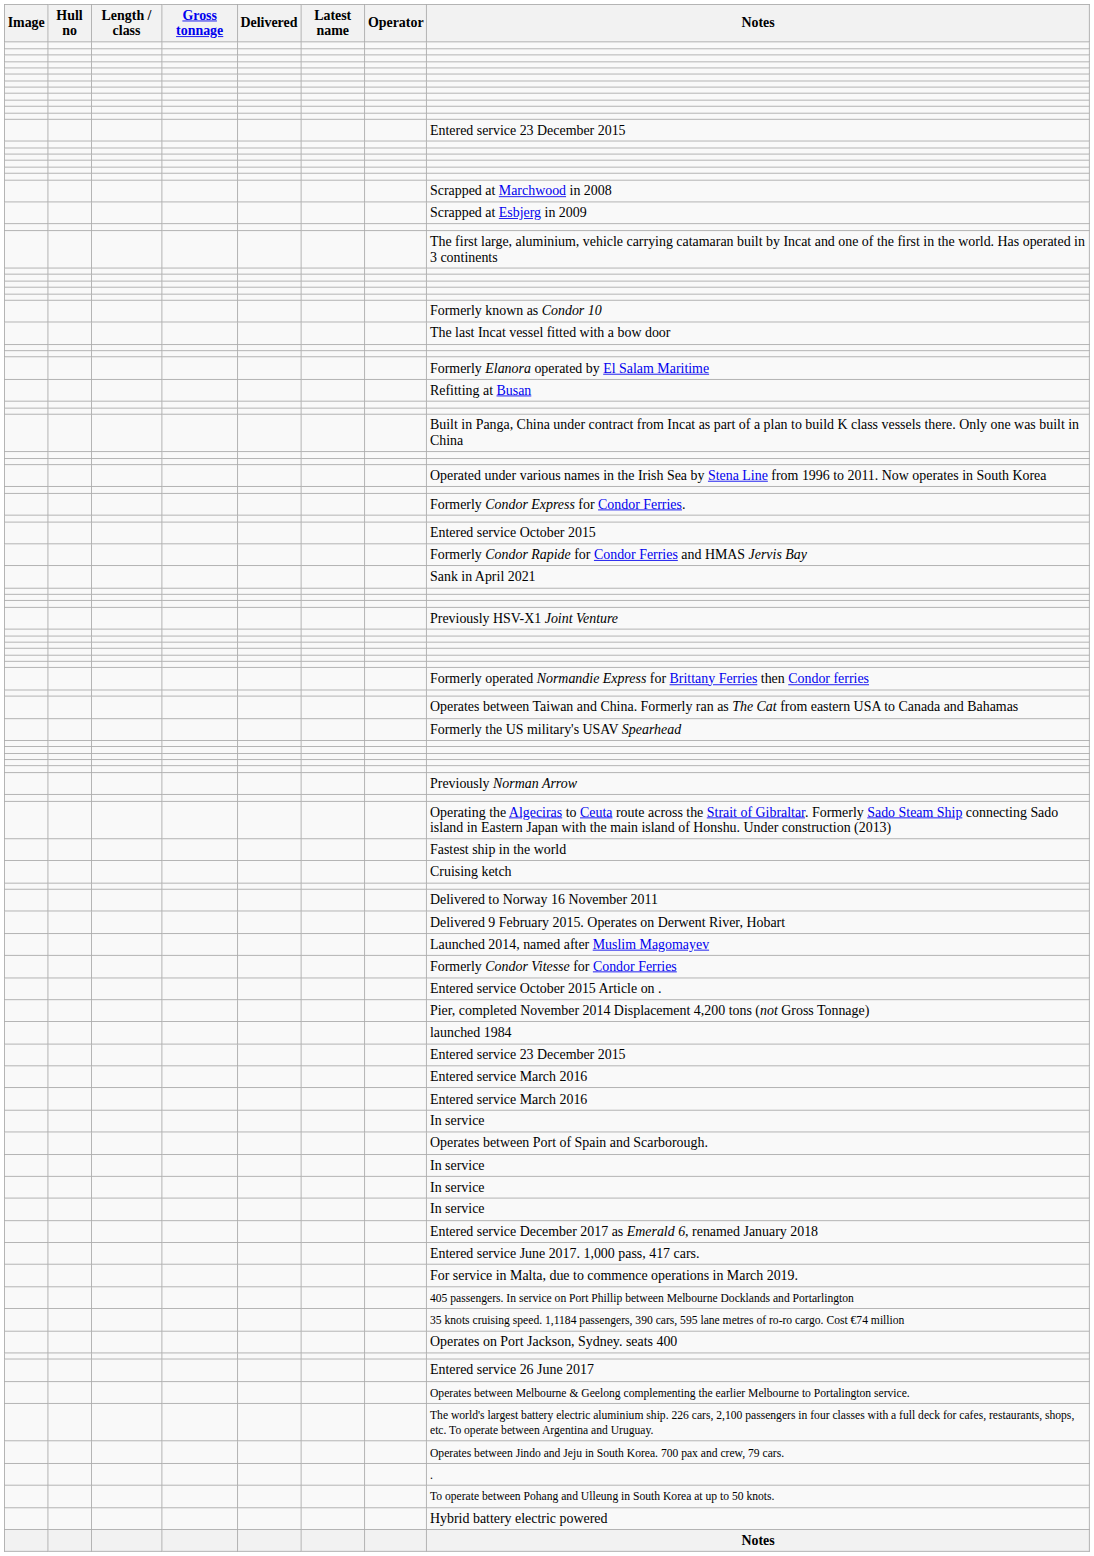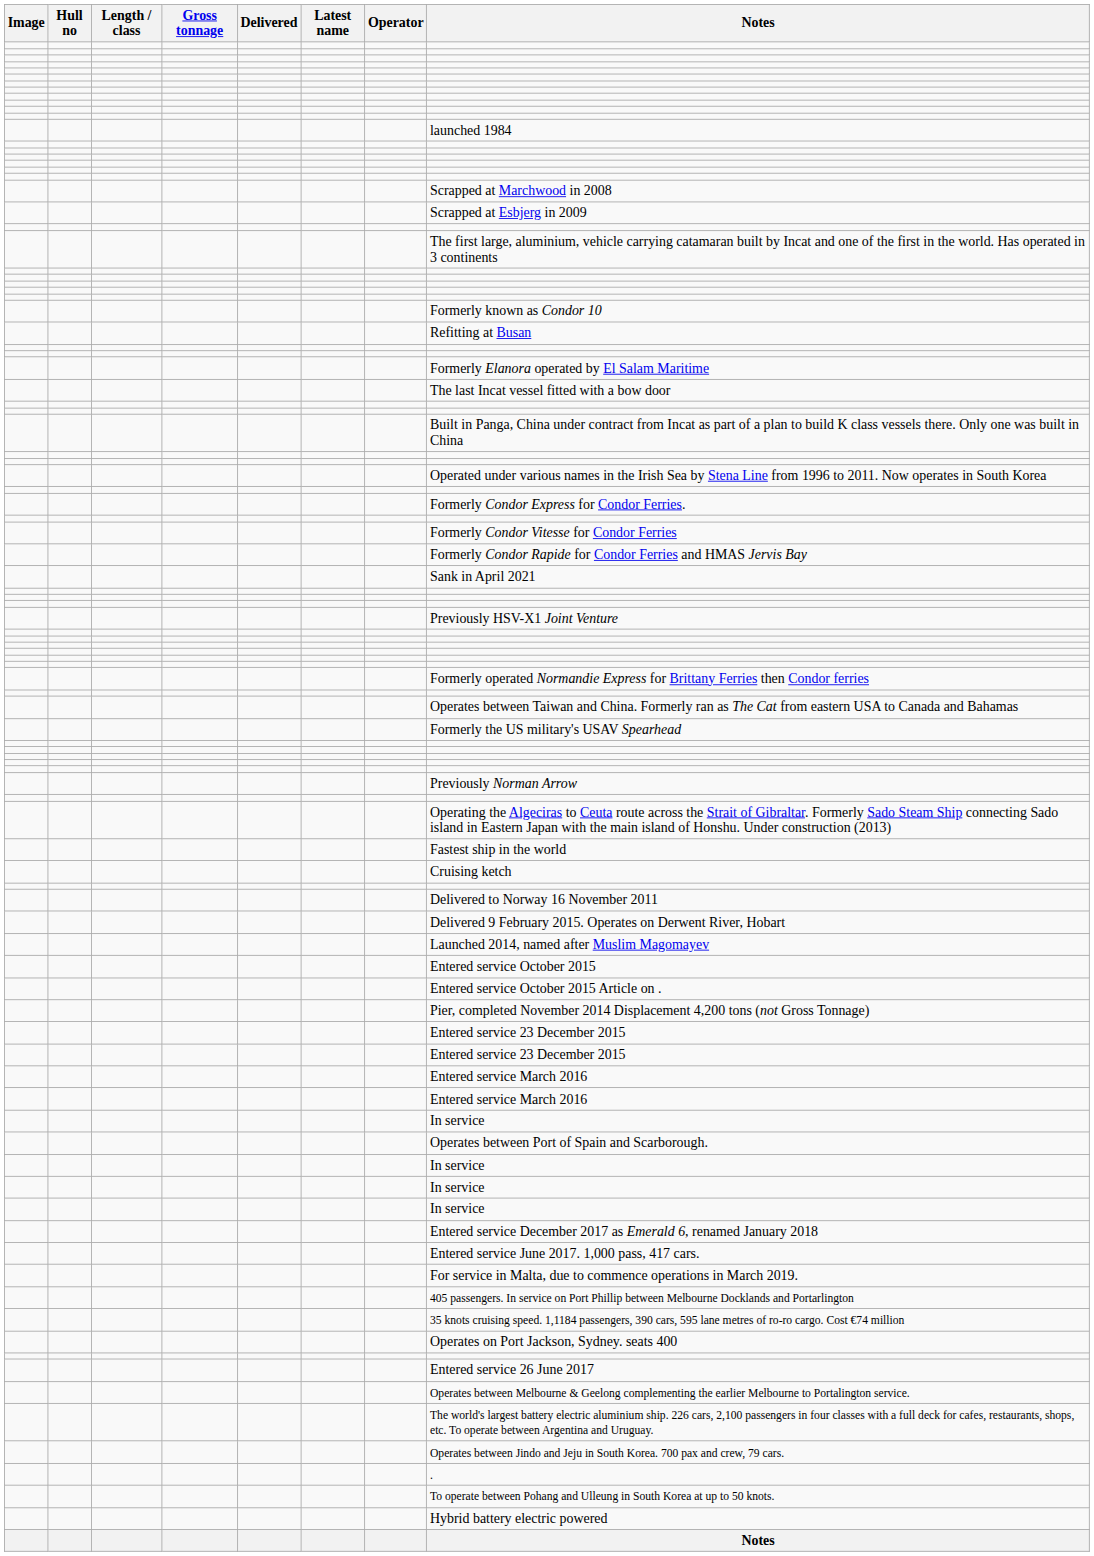(528, 130) Entered service 23 December 2015 -> (471, 130) launched 1984
(550, 333) The last Incat vessel fitted with a bow door -> (481, 333) Refitting at Busan
(481, 390) Refitting at Busan -> (550, 390) The last Incat vessel fitted with a bow door
(513, 532) Entered service October 2015 -> (553, 532) Formerly Condor Vitesse for Condor Ferries
(553, 966) Formerly Condor Vitesse for Condor Ferries -> (513, 966) Entered service October 2015
(471, 1032) launched 1984 -> (528, 1032) Entered service 23 December 2015
